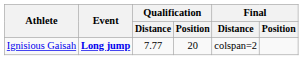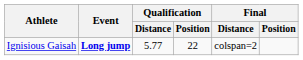(153, 46) 7.77 -> (153, 46) 5.77
(193, 46) 20 -> (193, 46) 22
